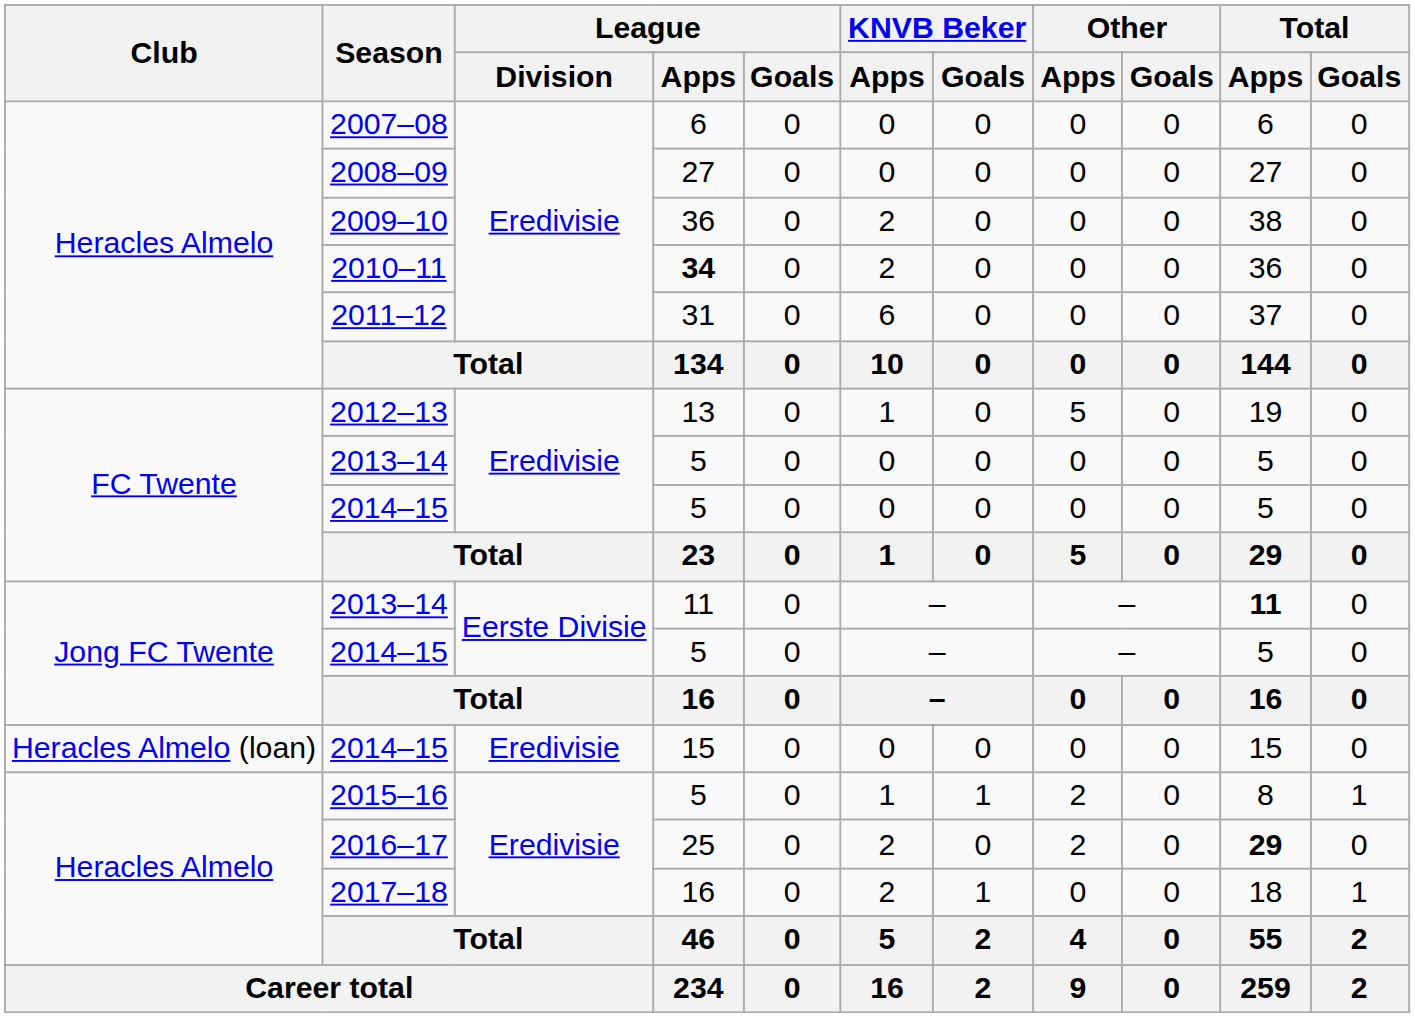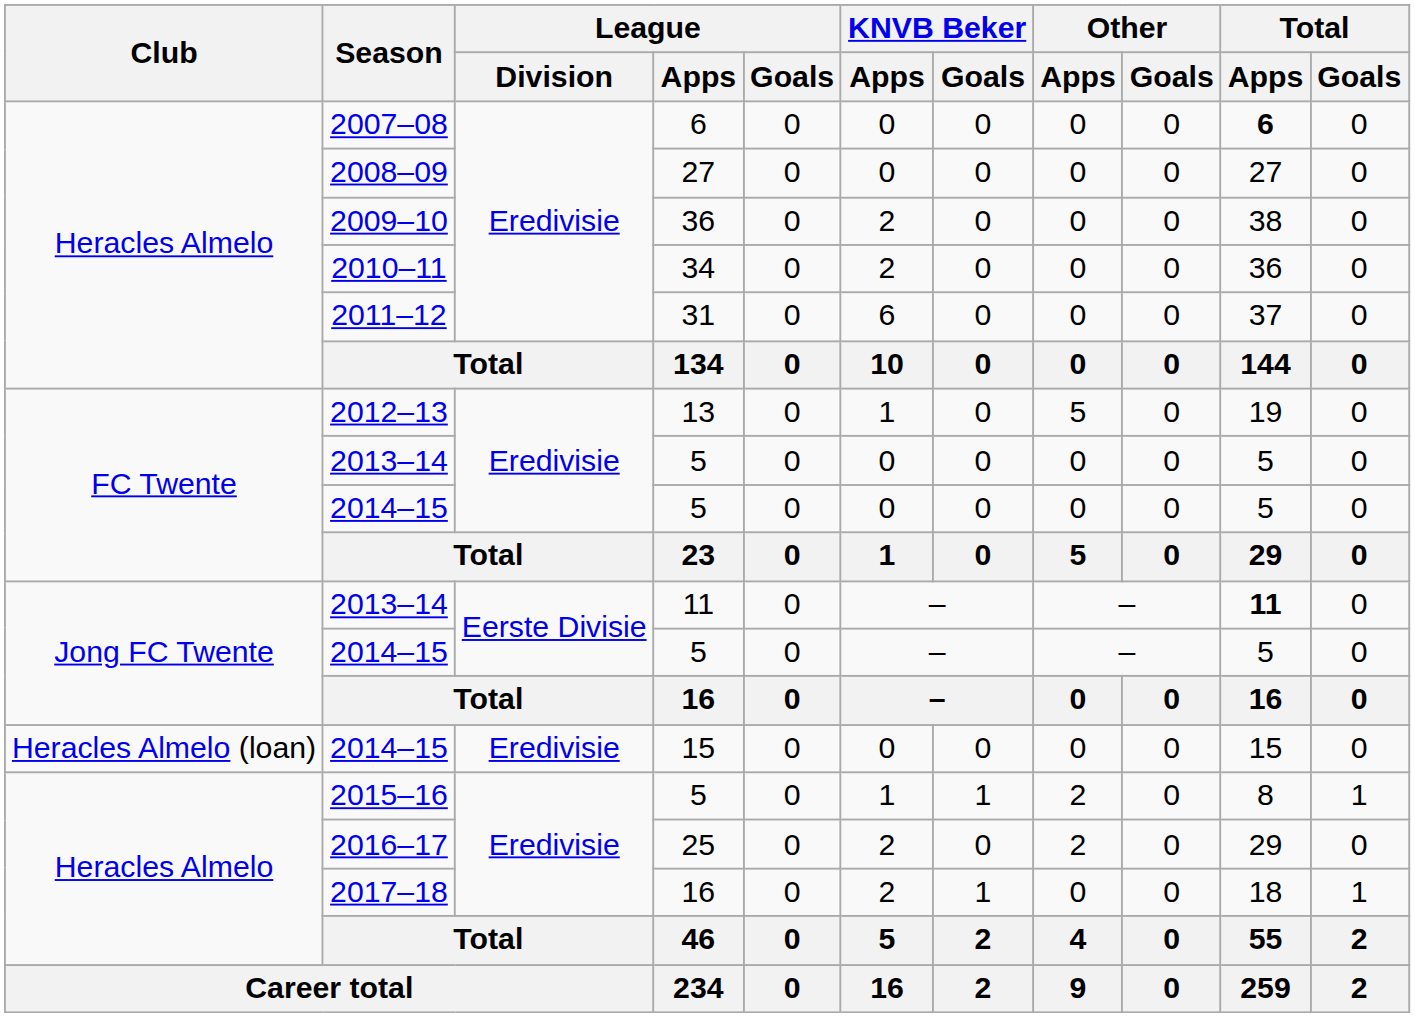(1266, 124) normal -> (1266, 124) bold
(698, 268) bold -> (698, 268) normal
(1266, 843) bold -> (1266, 843) normal
